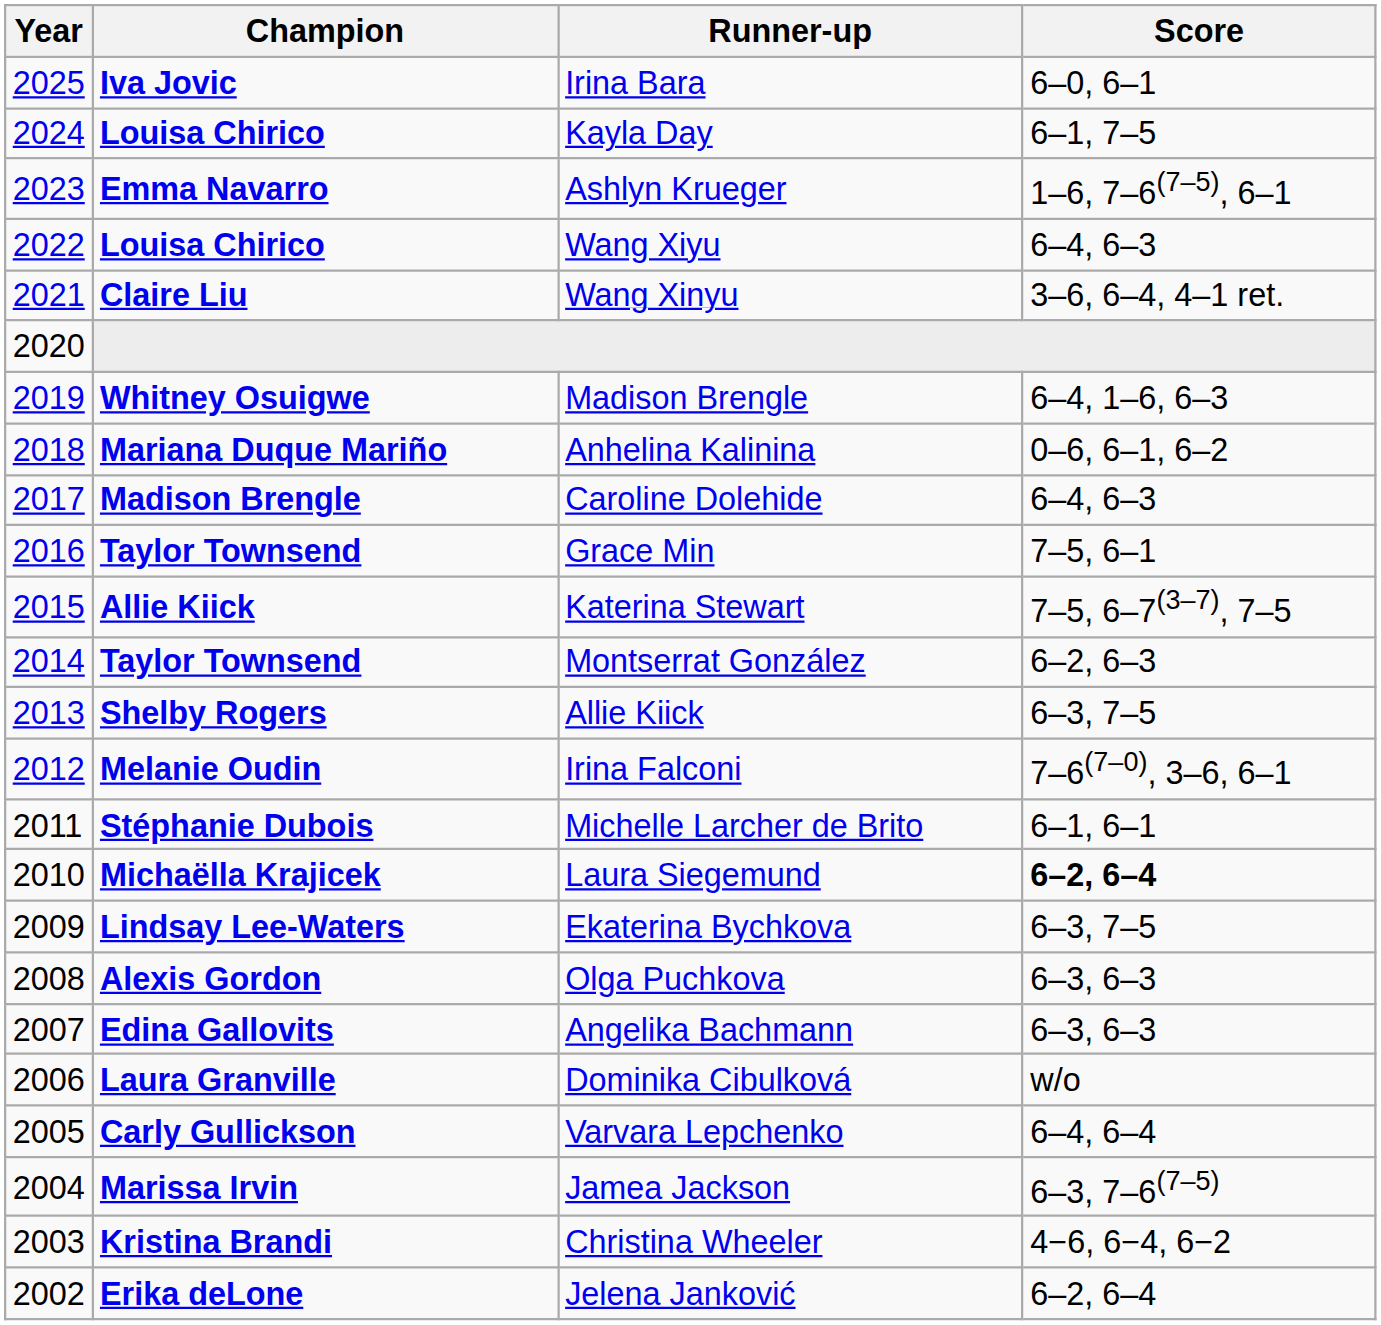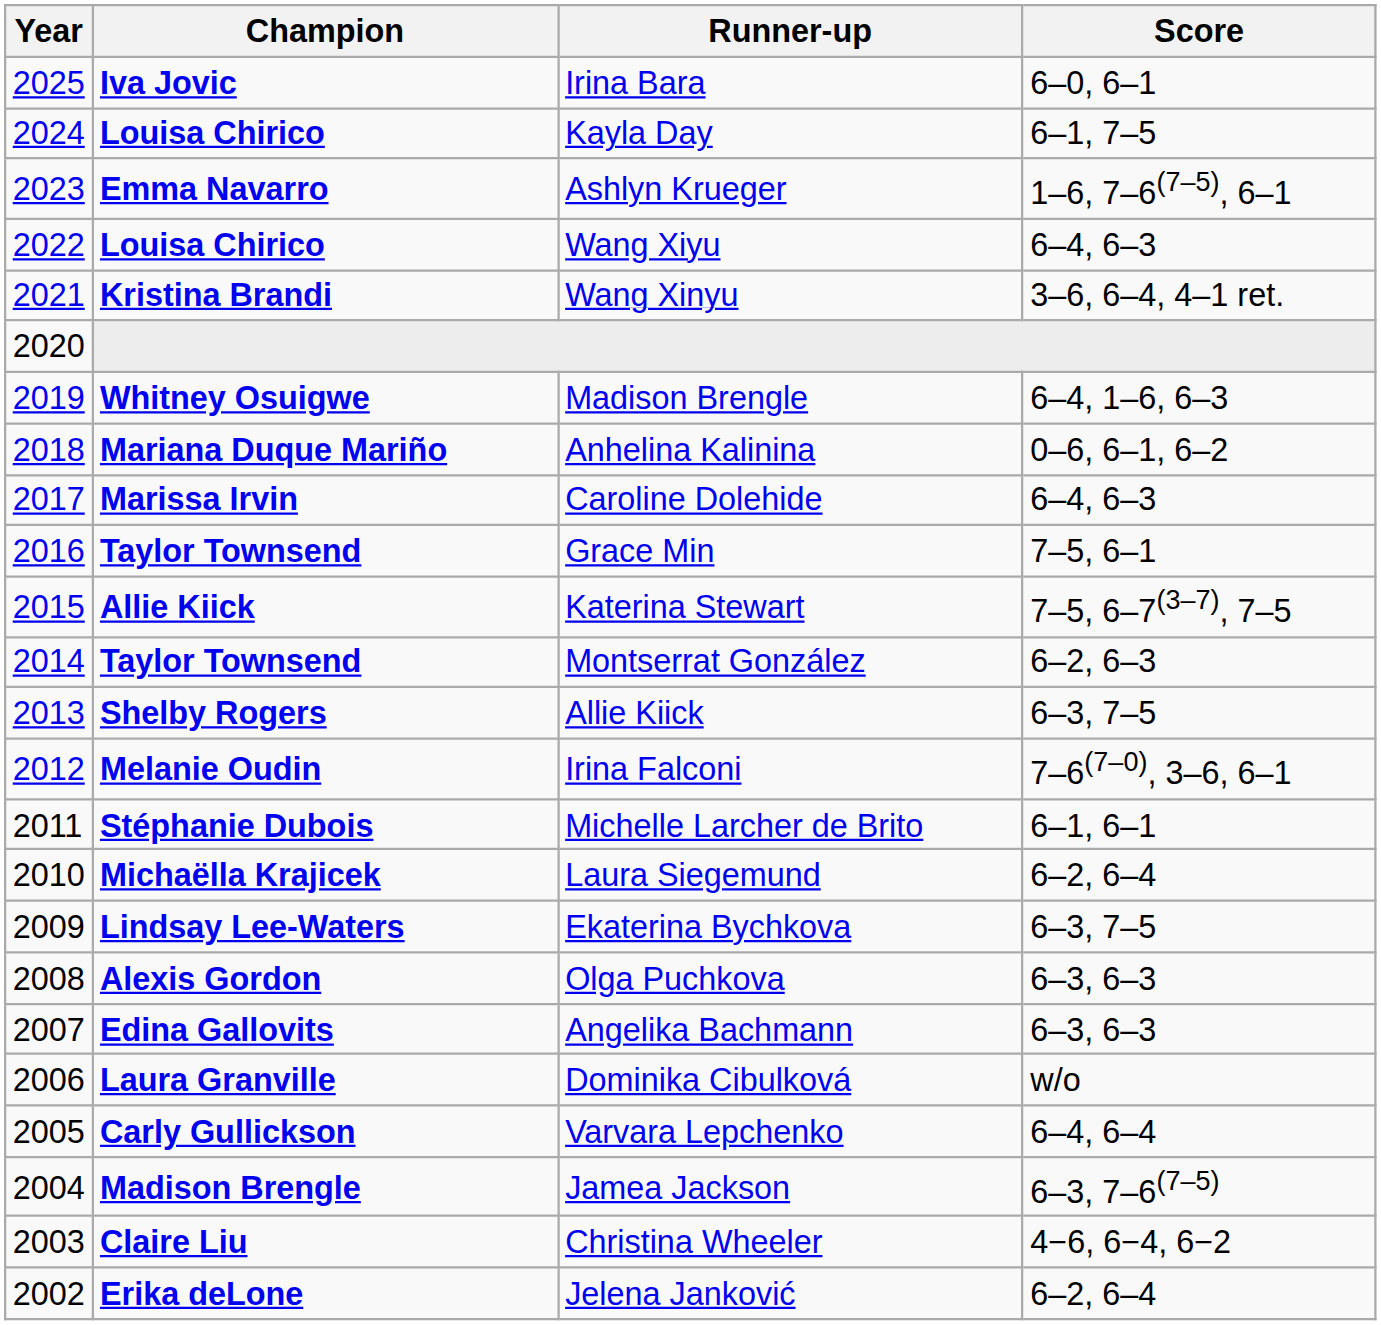(174, 296) Claire Liu -> (216, 296) Kristina Brandi
(230, 500) Madison Brengle -> (199, 500) Marissa Irvin
(1093, 876) bold -> (1093, 876) normal
(199, 1187) Marissa Irvin -> (230, 1187) Madison Brengle
(216, 1243) Kristina Brandi -> (174, 1243) Claire Liu
